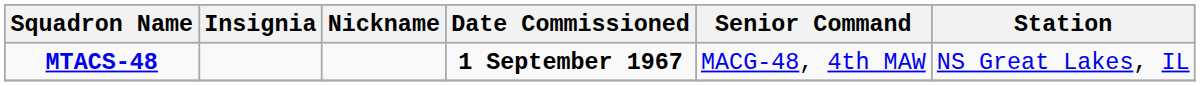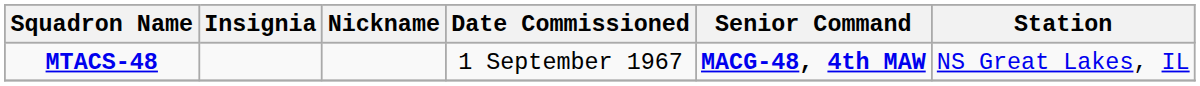(571, 62) bold -> (571, 62) normal
(813, 62) normal -> (813, 62) bold
